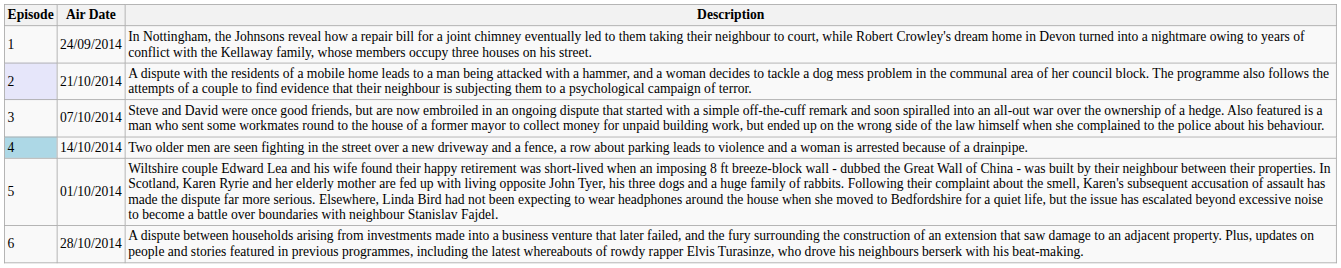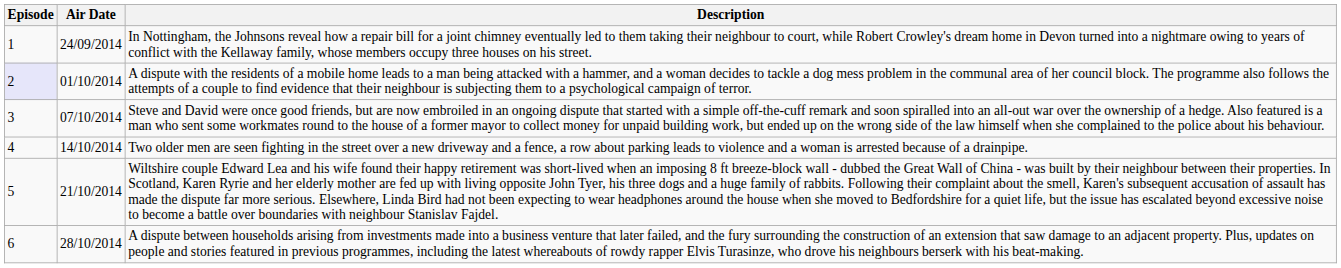(91, 81) 21/10/2014 -> (91, 81) 01/10/2014
(11, 147) lightblue background -> (11, 147) no background
(91, 191) 01/10/2014 -> (91, 191) 21/10/2014
